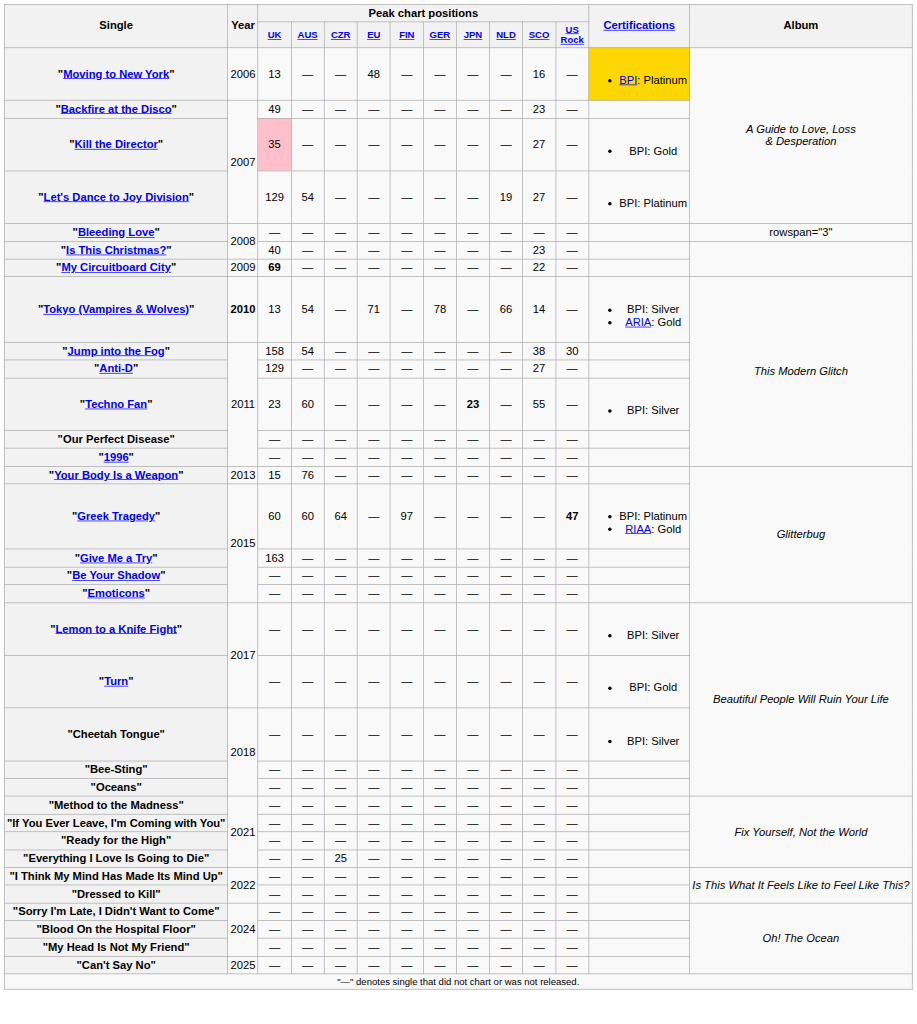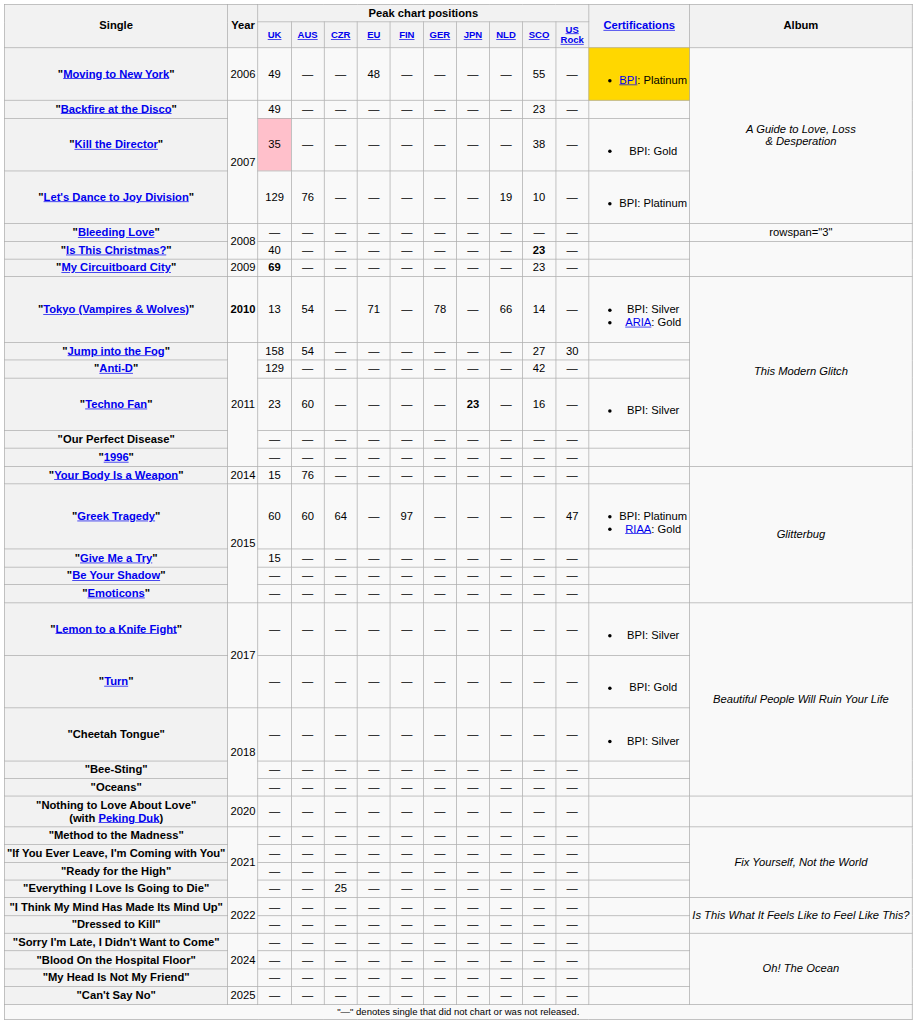(275, 74) 13 -> (275, 74) 49
(539, 74) 16 -> (539, 74) 55
(539, 144) 27 -> (539, 144) 38
(308, 197) 54 -> (308, 197) 76
(539, 197) 27 -> (539, 197) 10
(539, 250) normal -> (539, 250) bold
(539, 268) 22 -> (539, 268) 23
(539, 351) 38 -> (539, 351) 27
(539, 369) 27 -> (539, 369) 42
(539, 404) 55 -> (539, 404) 16
(243, 475) 2013 -> (243, 475) 2014
(572, 516) bold -> (572, 516) normal
(275, 558) 163 -> (275, 558) 15
+ row: (116, 811)
